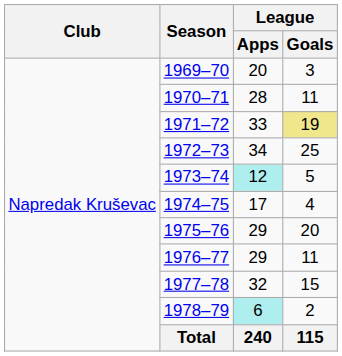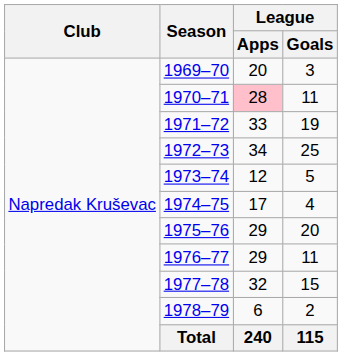(258, 97) no background -> (258, 97) pink background
(310, 124) khaki background -> (310, 124) no background
(258, 177) paleturquoise background -> (258, 177) no background
(258, 310) paleturquoise background -> (258, 310) no background
